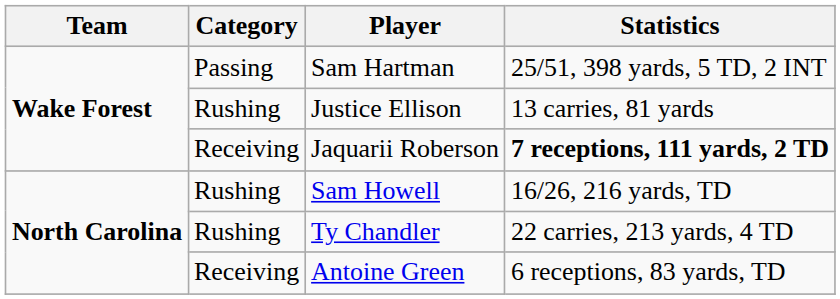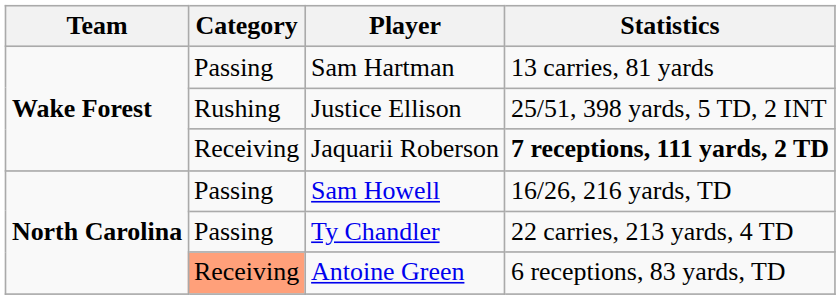(669, 67) 25/51, 398 yards, 5 TD, 2 INT -> (612, 67) 13 carries, 81 yards
(612, 108) 13 carries, 81 yards -> (669, 108) 25/51, 398 yards, 5 TD, 2 INT
(237, 190) Rushing -> (234, 190) Passing
(237, 231) Rushing -> (234, 231) Passing
(247, 272) no background -> (247, 272) lightsalmon background
